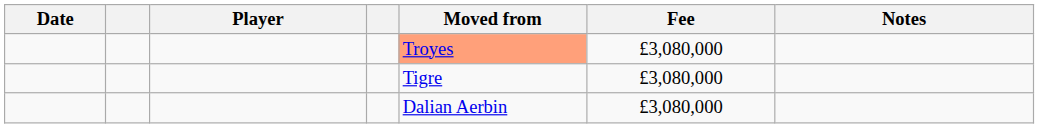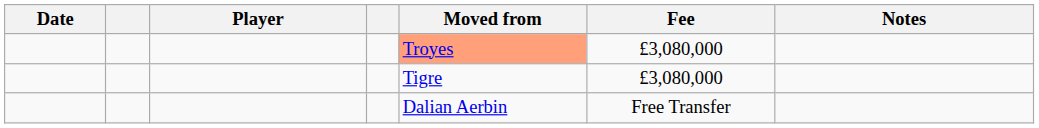(681, 107) £3,080,000 -> (681, 107) Free Transfer
